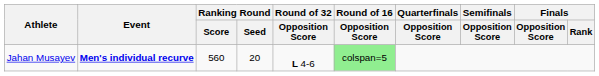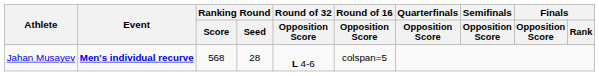(216, 58) 560 -> (216, 58) 568
(255, 58) 20 -> (255, 58) 28
(364, 58) lightgreen background -> (364, 58) no background
